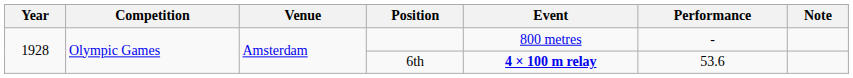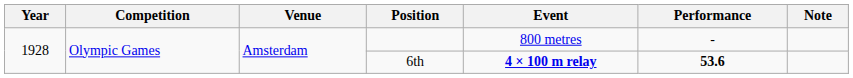(713, 62) normal -> (713, 62) bold
